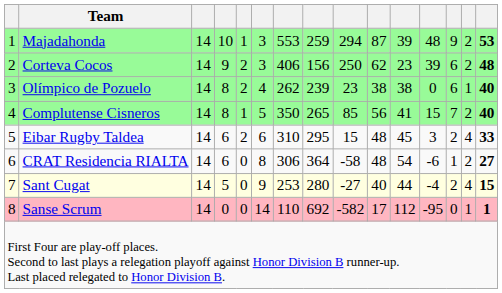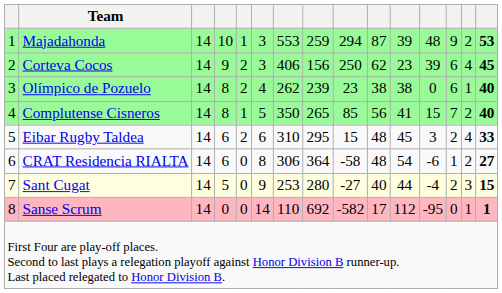(468, 64) 2 -> (468, 64) 4
(487, 64) 48 -> (487, 64) 45
(468, 185) 4 -> (468, 185) 3
